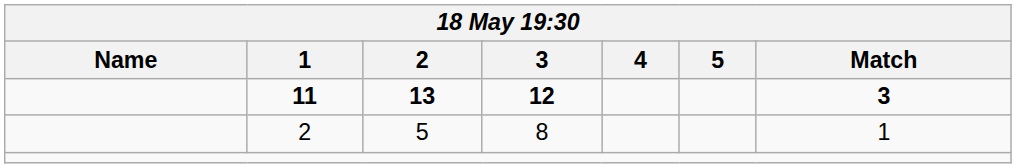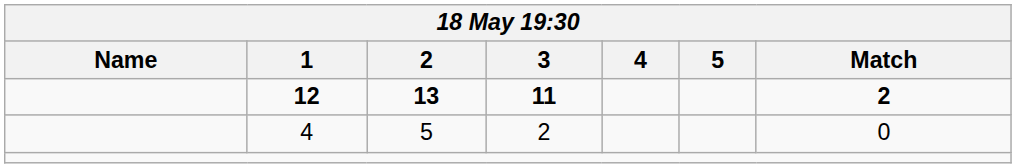(305, 96) 11 -> (307, 96) 12
(542, 96) 12 -> (544, 96) 11
(884, 96) 3 -> (884, 96) 2
(305, 133) 2 -> (307, 133) 4
(542, 133) 8 -> (544, 133) 2
(884, 133) 1 -> (884, 133) 0
